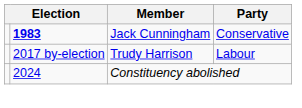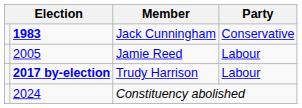+ row: (149, 53)
(59, 53) normal -> (62, 73) bold
